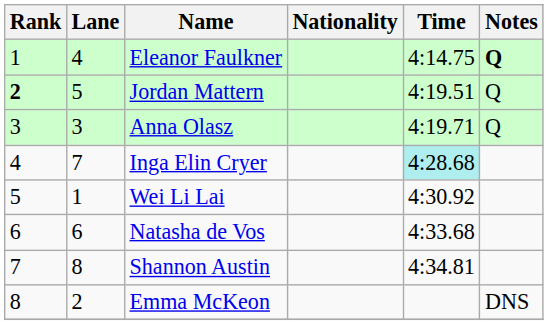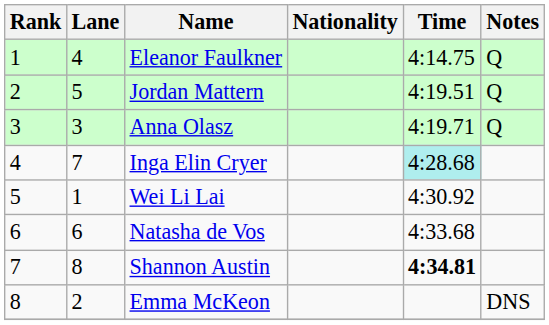(494, 57) bold -> (494, 57) normal
(15, 92) bold -> (15, 92) normal
(441, 267) normal -> (442, 267) bold
